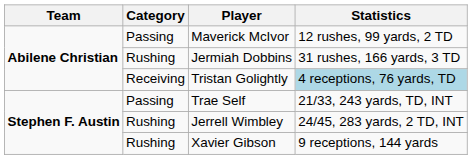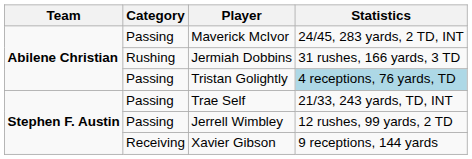(375, 36) 12 rushes, 99 yards, 2 TD -> (381, 36) 24/45, 283 yards, 2 TD, INT
(155, 79) Receiving -> (150, 79) Passing
(151, 122) Rushing -> (150, 122) Passing
(381, 122) 24/45, 283 yards, 2 TD, INT -> (375, 122) 12 rushes, 99 yards, 2 TD
(151, 143) Rushing -> (155, 143) Receiving
